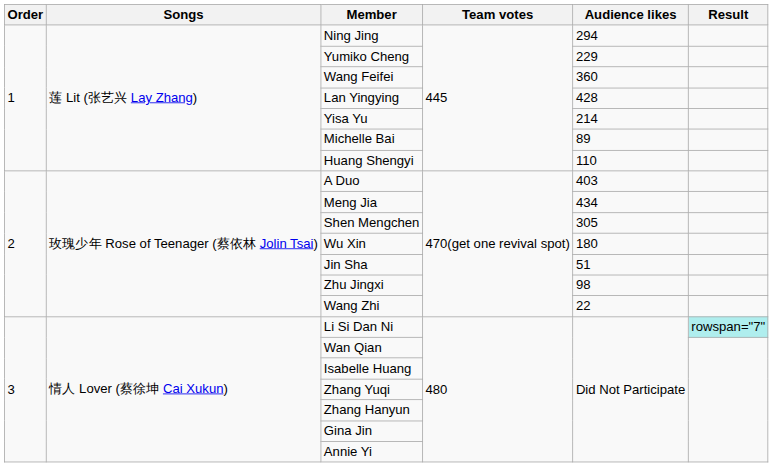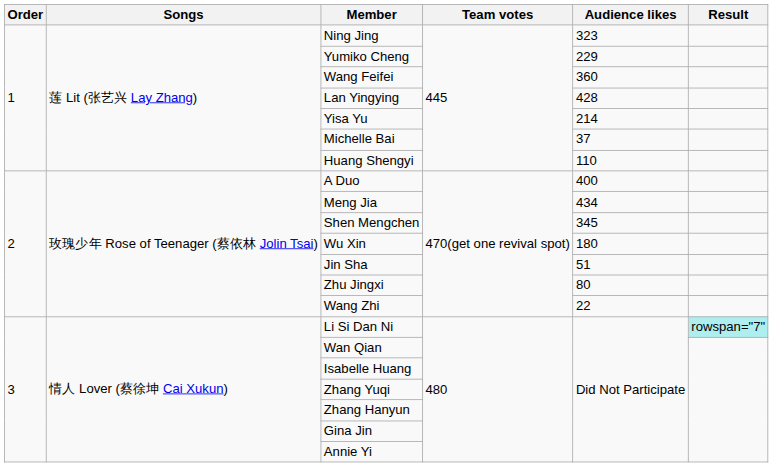(587, 35) 294 -> (587, 35) 323
(583, 139) 89 -> (583, 139) 37
(587, 181) 403 -> (587, 181) 400
(587, 222) 305 -> (587, 222) 345
(583, 285) 98 -> (583, 285) 80
